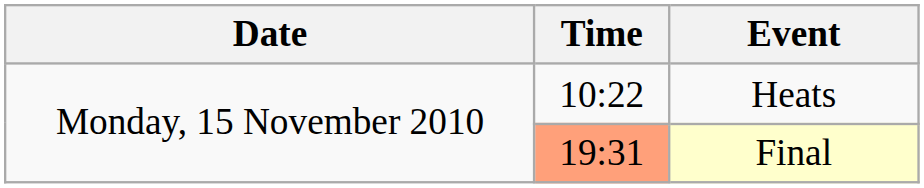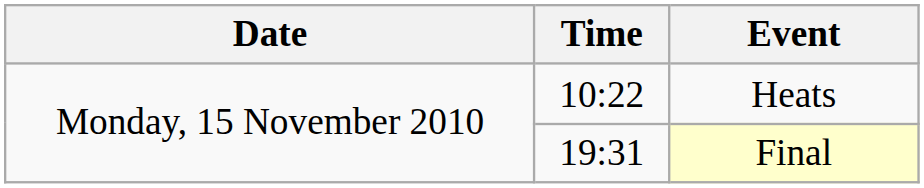(602, 152) lightsalmon background -> (602, 152) no background
